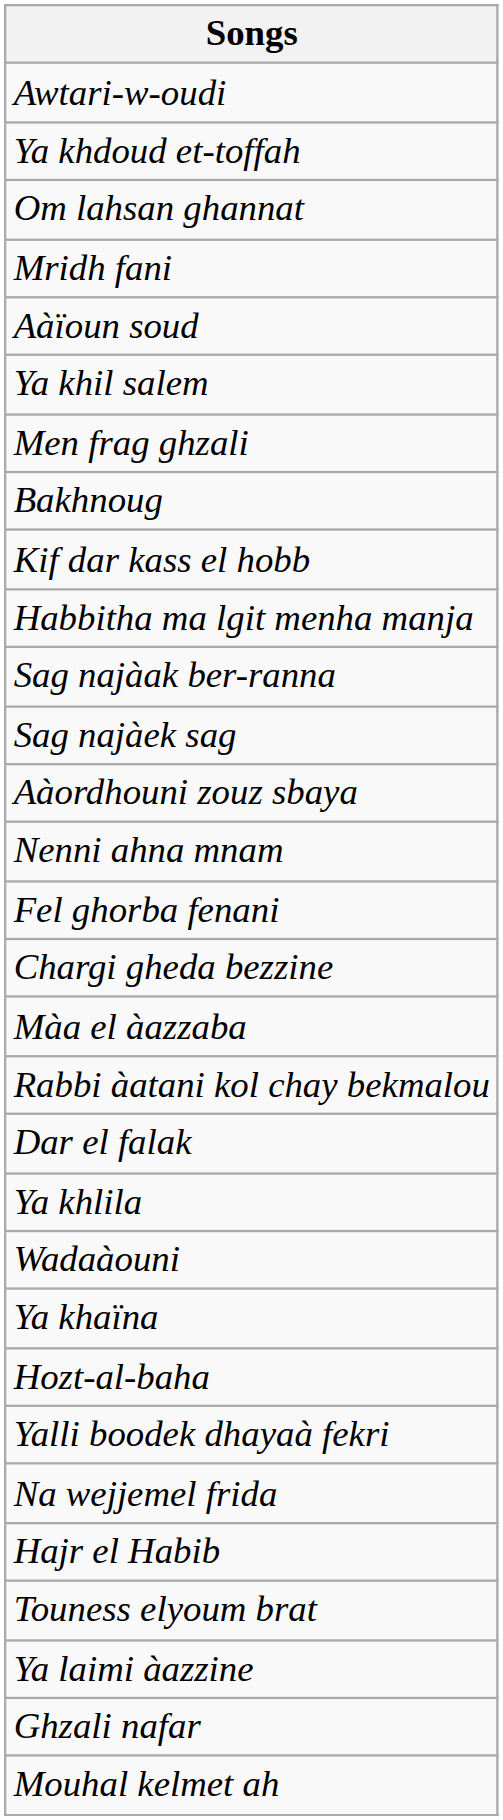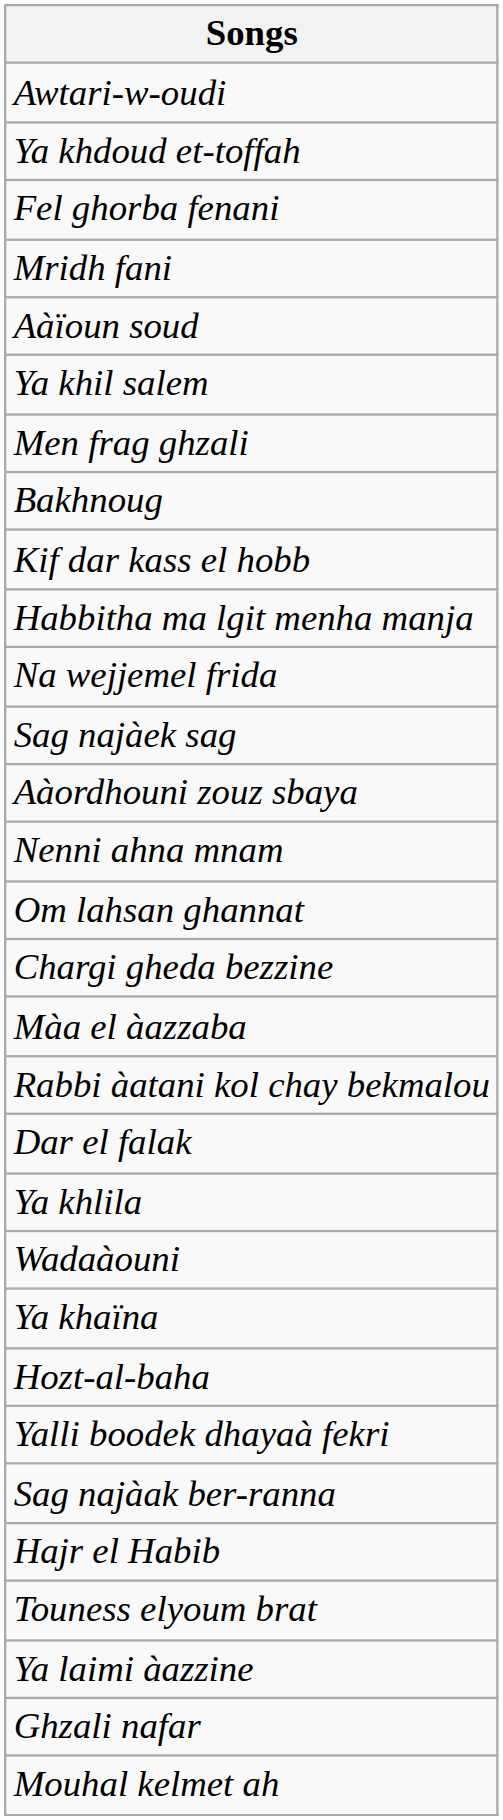(159, 208) Om lahsan ghannat -> (147, 208) Fel ghorba fenani
(175, 675) Sag najàak ber-ranna -> (145, 675) Na wejjemel frida
(147, 909) Fel ghorba fenani -> (159, 909) Om lahsan ghannat
(145, 1492) Na wejjemel frida -> (175, 1492) Sag najàak ber-ranna
